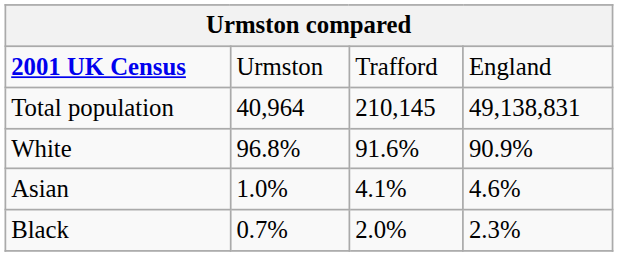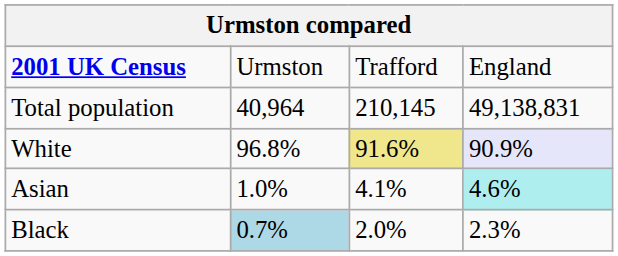(387, 148) no background -> (387, 148) khaki background
(501, 148) no background -> (501, 148) lavender background
(495, 189) no background -> (495, 189) paleturquoise background
(262, 229) no background -> (262, 229) lightblue background
